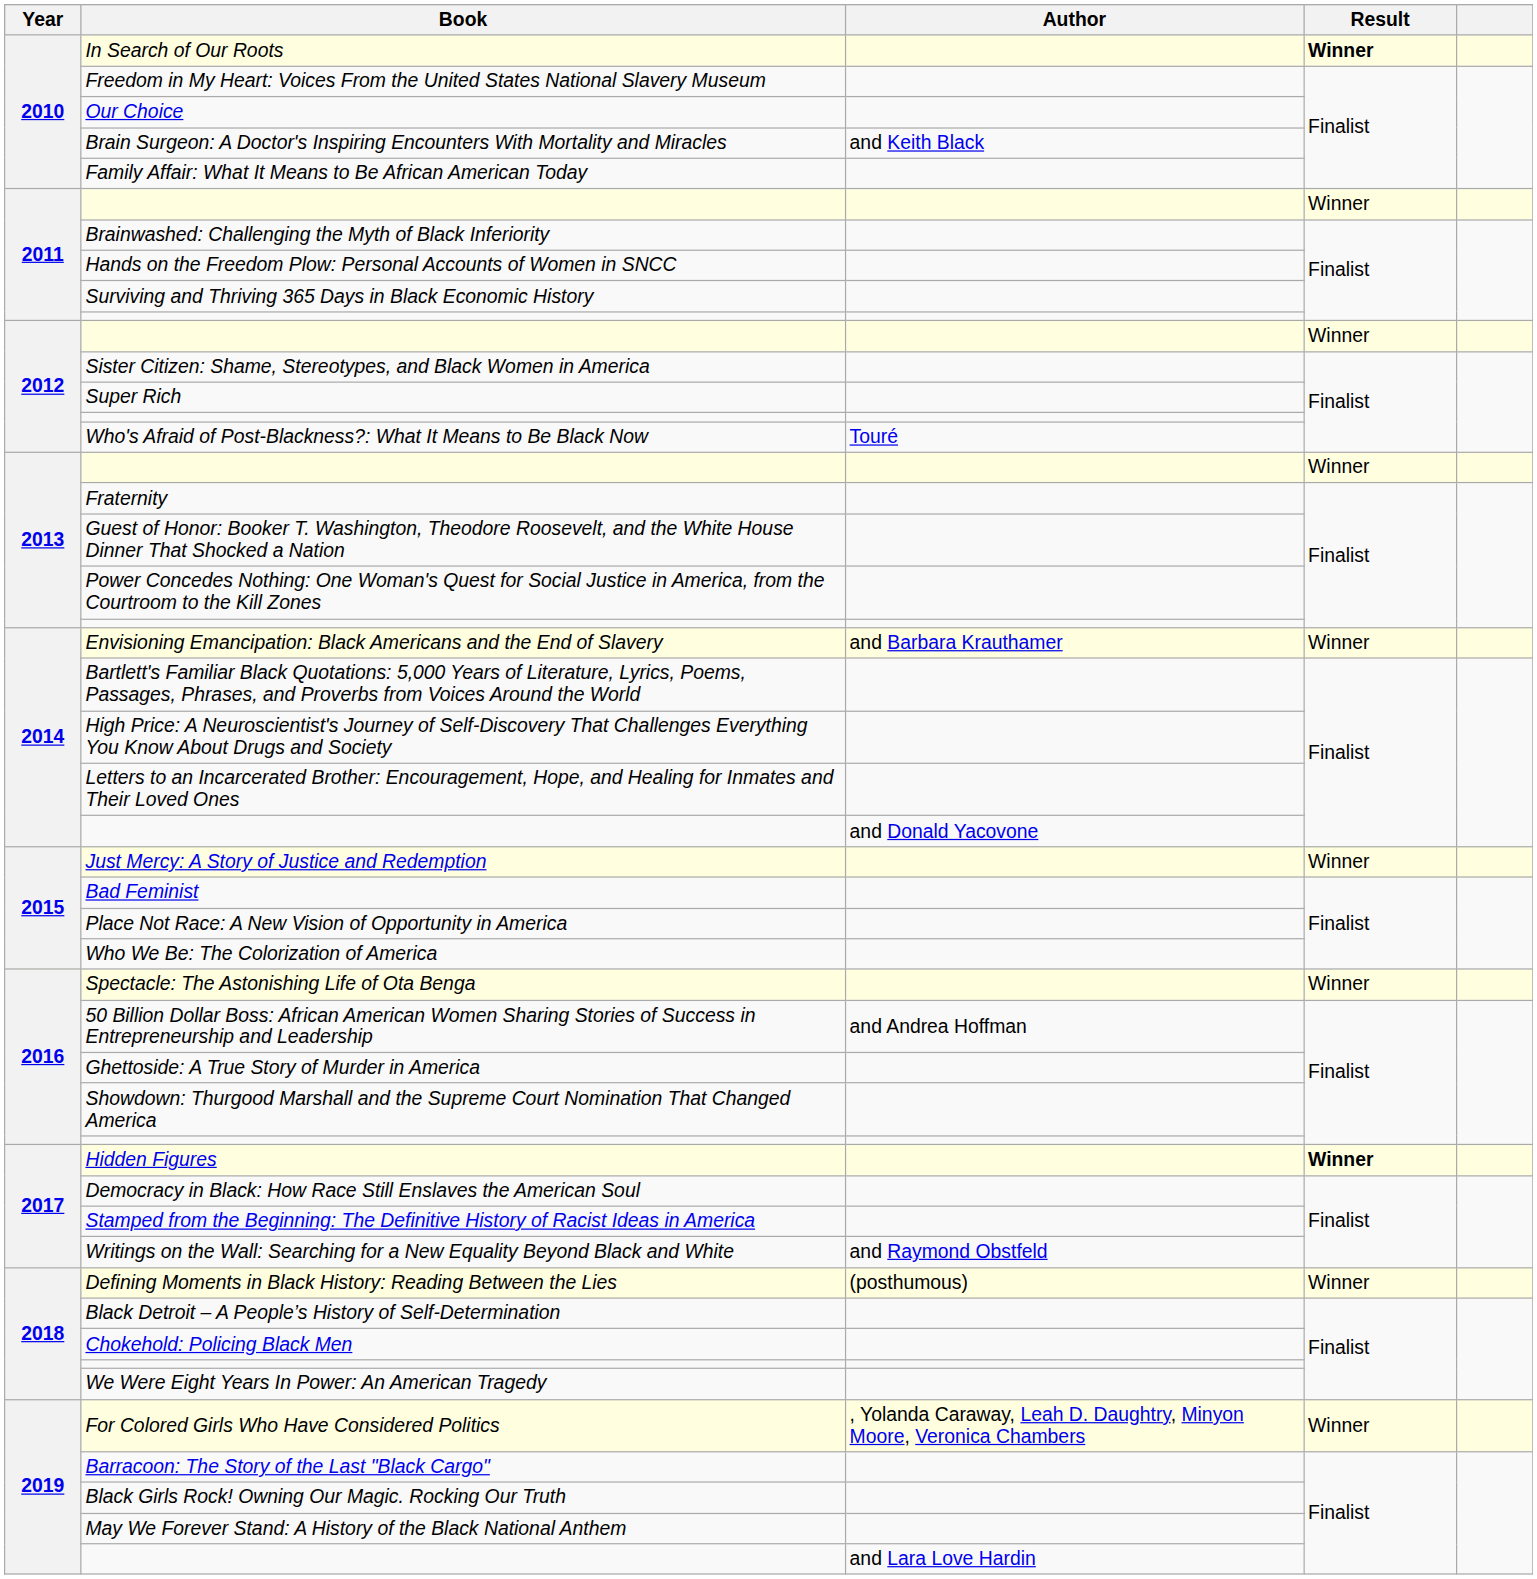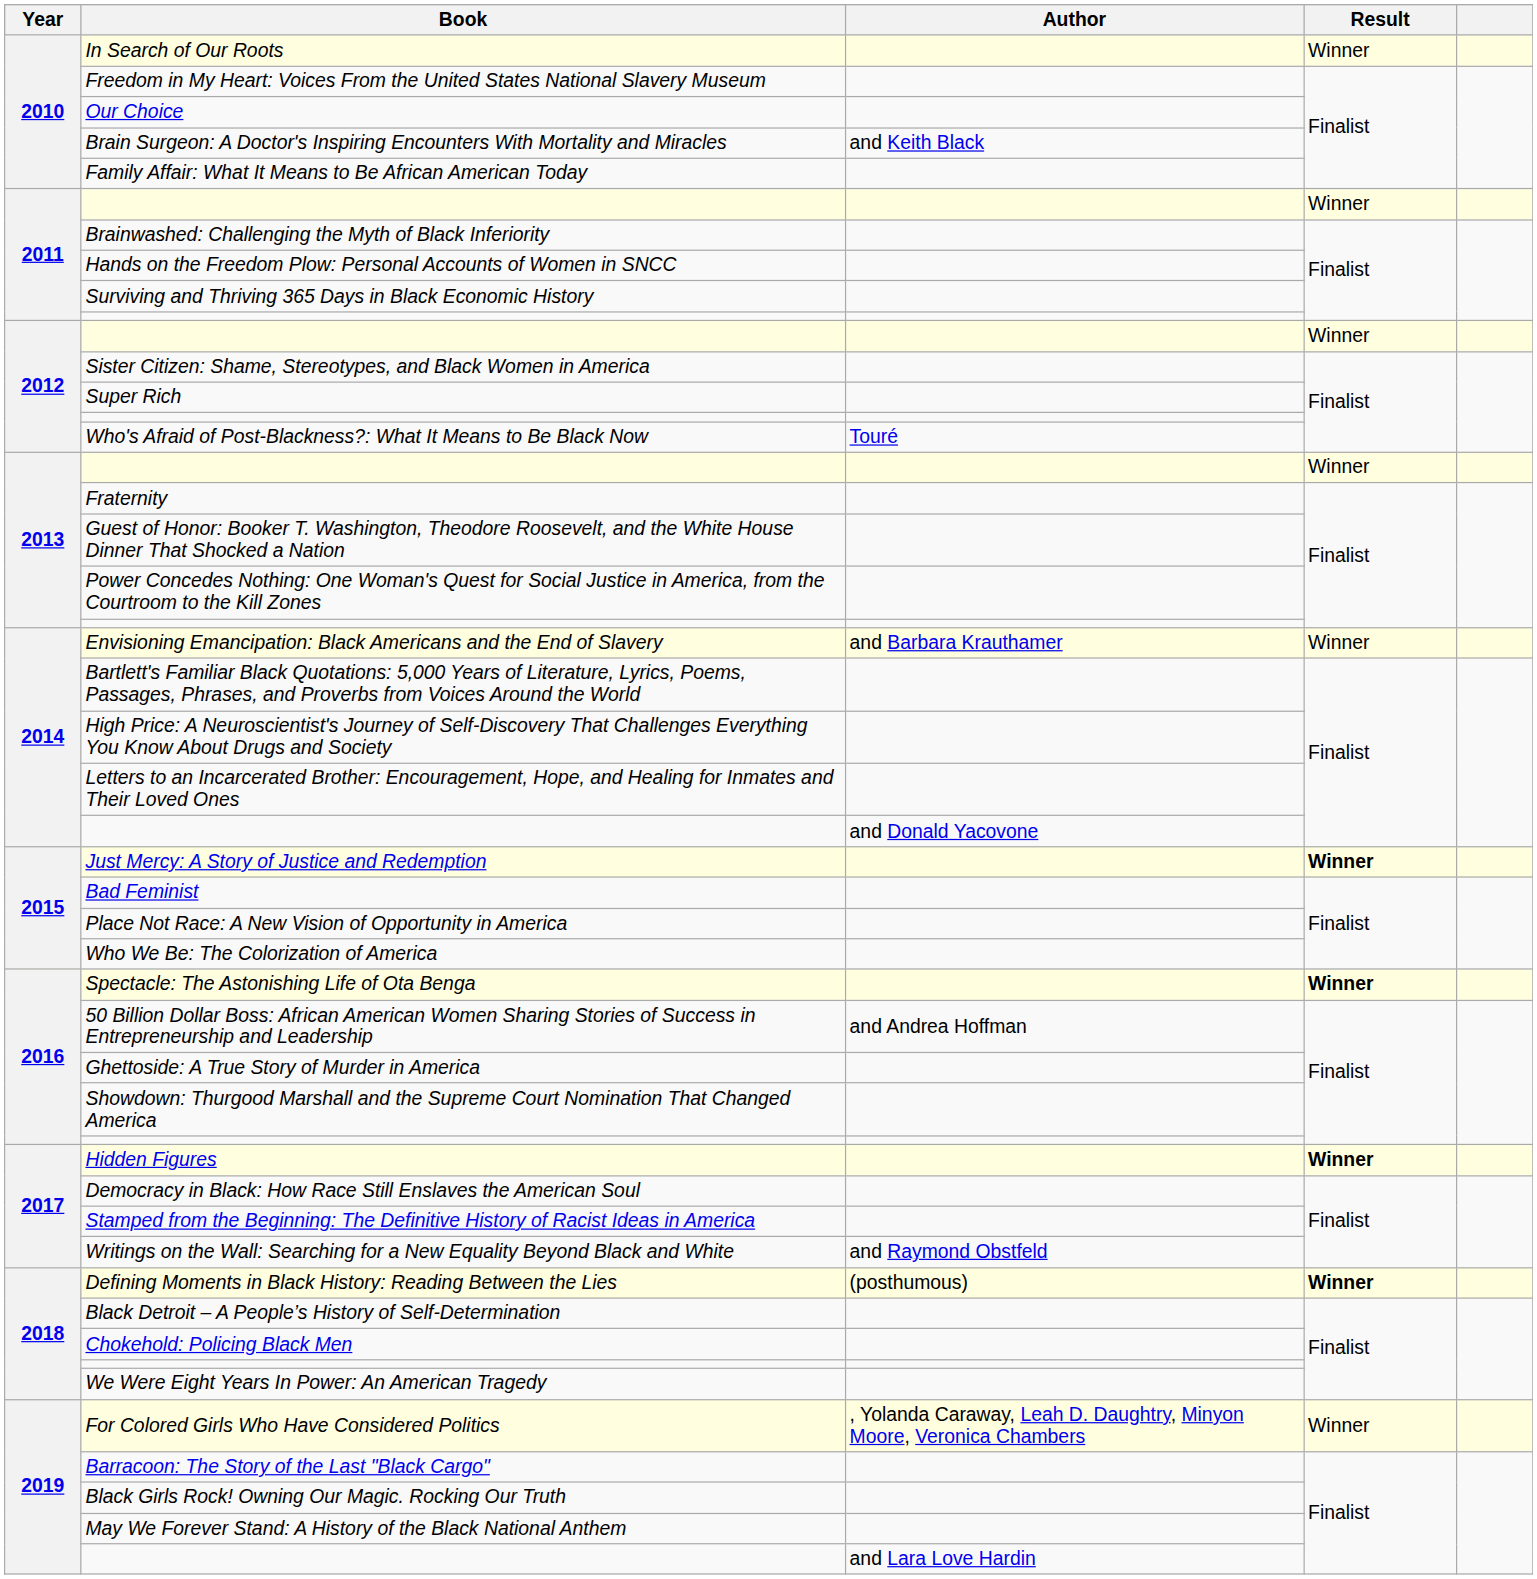(1341, 50) bold -> (1339, 50) normal
(1339, 861) normal -> (1341, 861) bold
(1339, 984) normal -> (1341, 984) bold
(1339, 1282) normal -> (1341, 1282) bold
